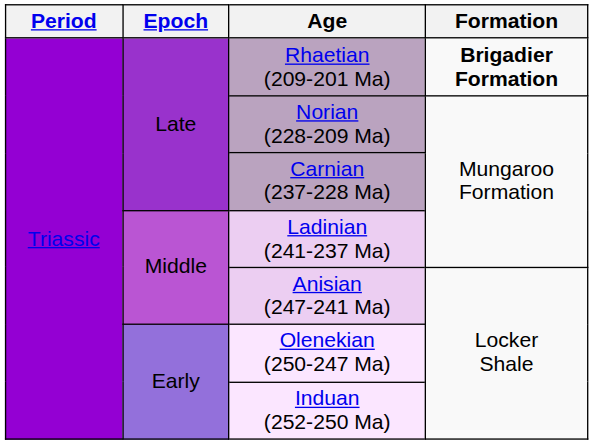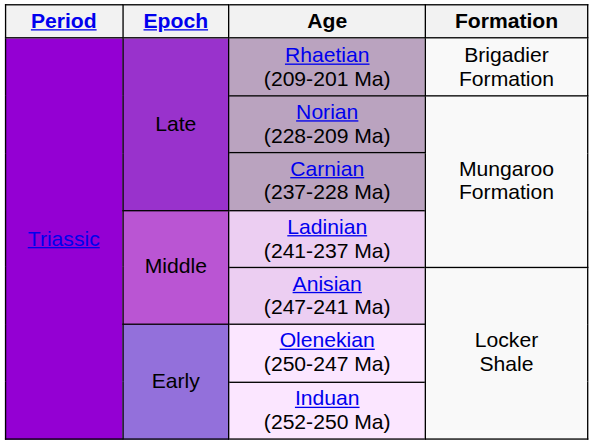(506, 66) bold -> (506, 66) normal
